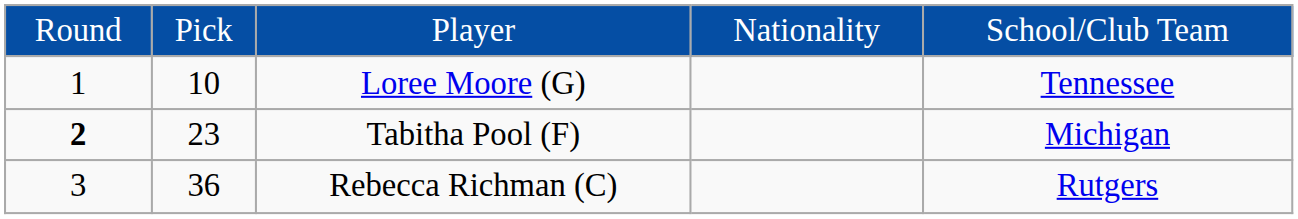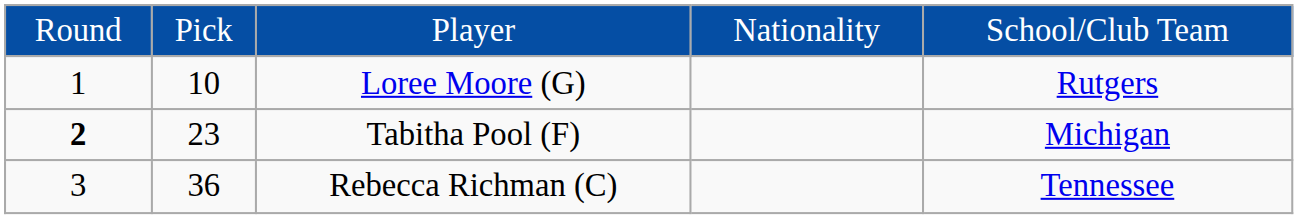(1107, 82) Tennessee -> (1107, 82) Rutgers
(1107, 185) Rutgers -> (1107, 185) Tennessee
